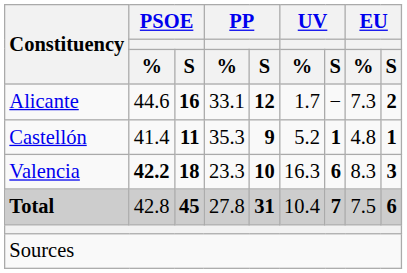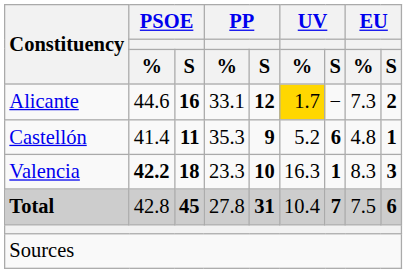(307, 101) no background -> (307, 101) gold background
(336, 136) 1 -> (336, 136) 6
(336, 171) 6 -> (336, 171) 1
